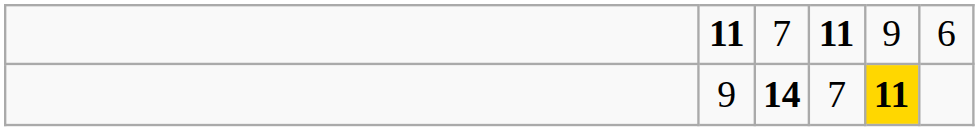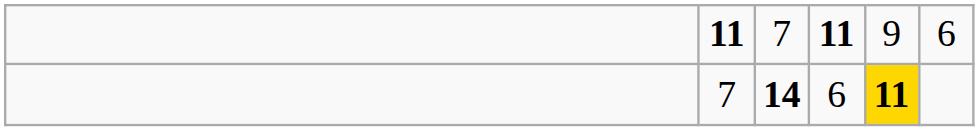(727, 93) 9 -> (727, 93) 7
(837, 93) 7 -> (837, 93) 6
